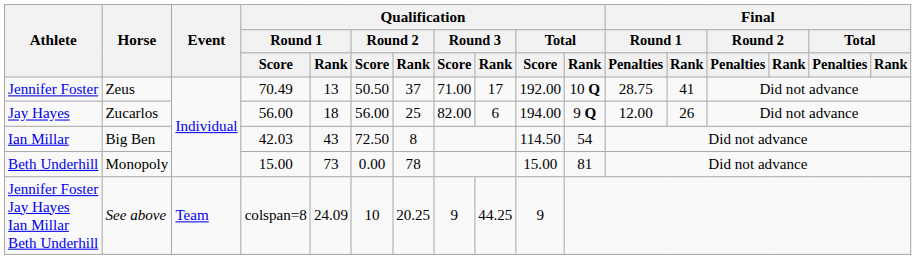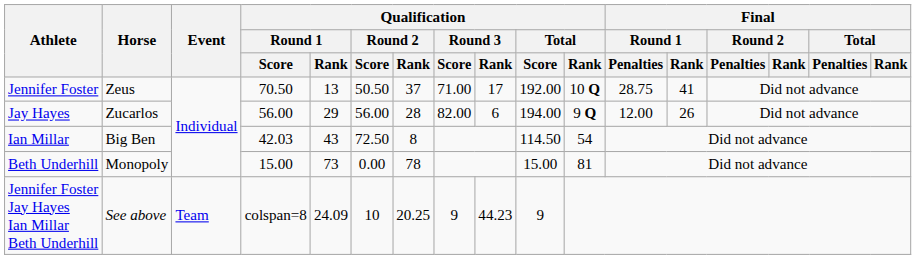(276, 89) 70.49 -> (276, 89) 70.50
(331, 114) 18 -> (331, 114) 29
(413, 114) 25 -> (413, 114) 28
(495, 216) 44.25 -> (495, 216) 44.23
